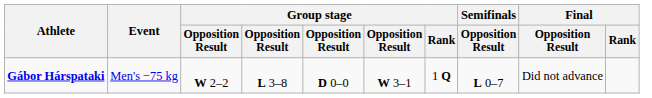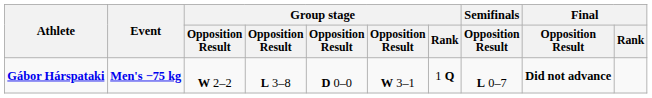(144, 75) normal -> (146, 75) bold
(562, 75) normal -> (568, 75) bold
